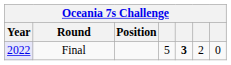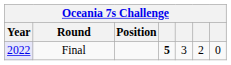(167, 50) normal -> (167, 50) bold
(184, 50) bold -> (184, 50) normal
